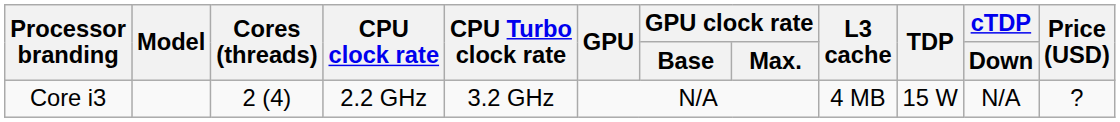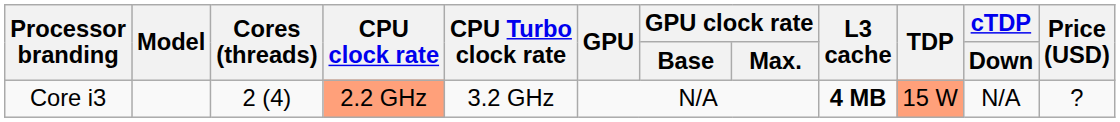(384, 98) no background -> (384, 98) lightsalmon background
(858, 98) normal -> (858, 98) bold
(930, 98) no background -> (930, 98) lightsalmon background
